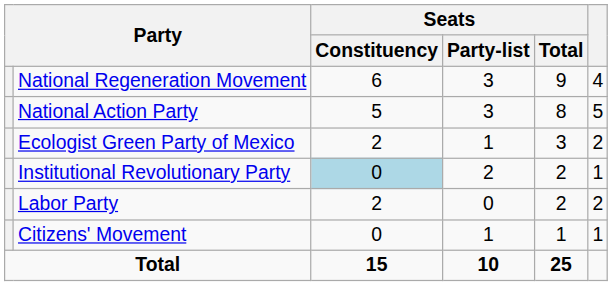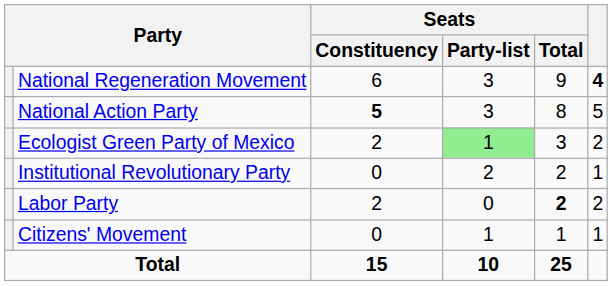(598, 81) normal -> (598, 81) bold
(377, 111) normal -> (377, 111) bold
(488, 142) no background -> (488, 142) lightgreen background
(377, 173) lightblue background -> (377, 173) no background
(561, 204) normal -> (561, 204) bold
